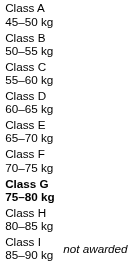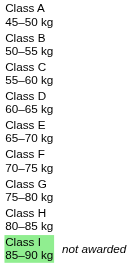(30, 190) bold -> (29, 190) normal
(29, 249) no background -> (29, 249) lightgreen background
